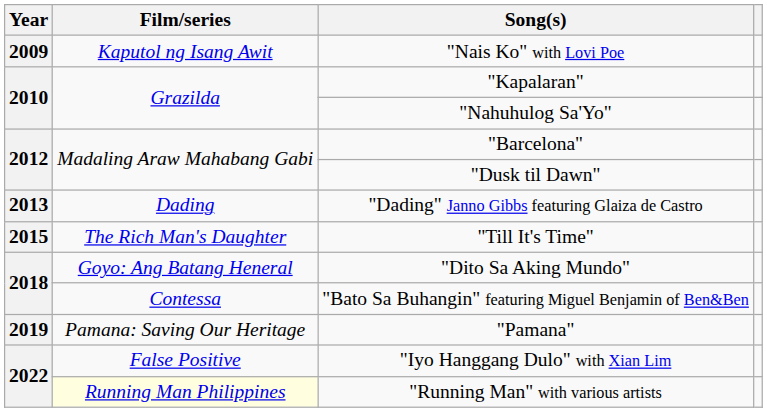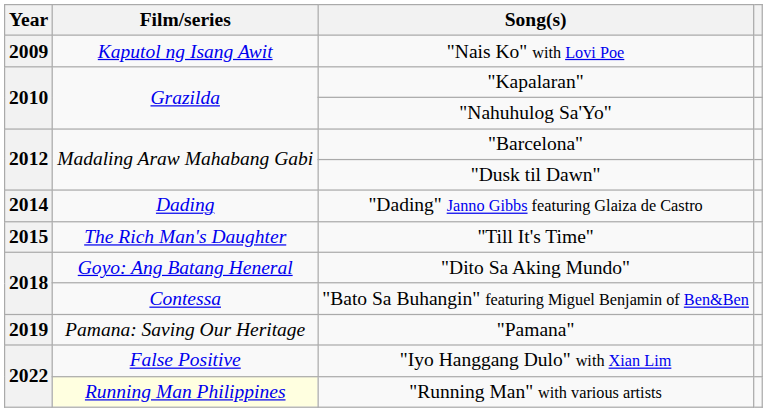(29, 205) 2013 -> (29, 205) 2014
